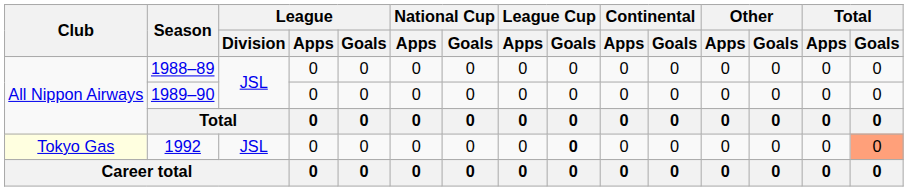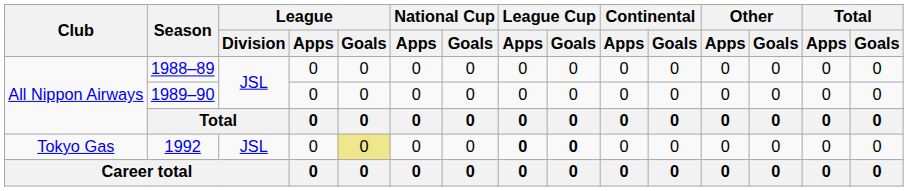(76, 146) lightyellow background -> (76, 146) no background
(364, 146) no background -> (364, 146) khaki background
(523, 146) normal -> (523, 146) bold
(877, 146) lightsalmon background -> (877, 146) no background
